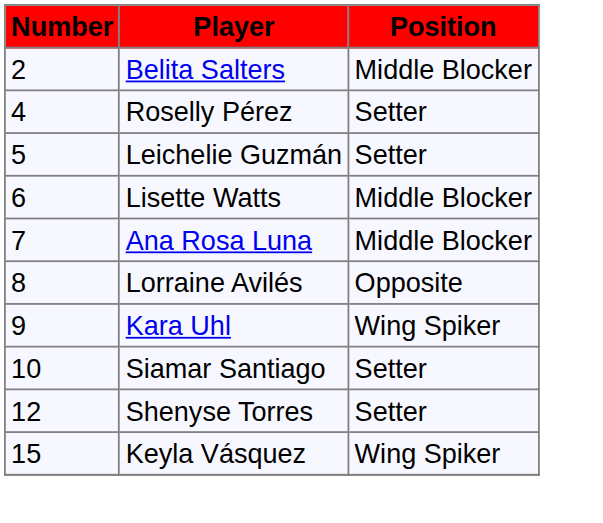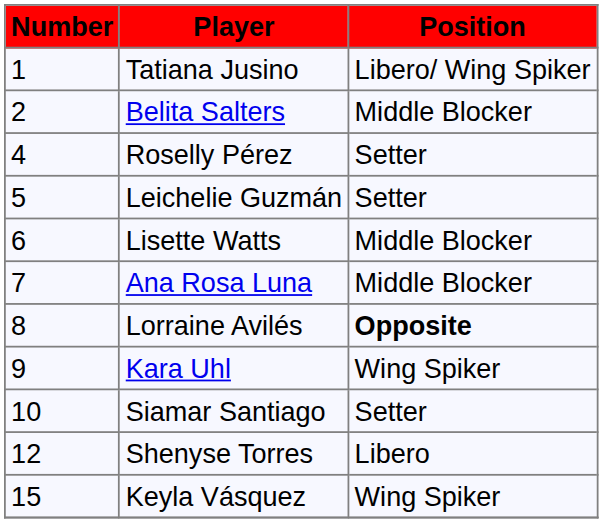+ row: (212, 69)
(409, 283) normal -> (413, 325) bold
(391, 411) Setter -> (392, 453) Libero
